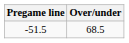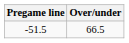(95, 29) 68.5 -> (95, 29) 66.5
